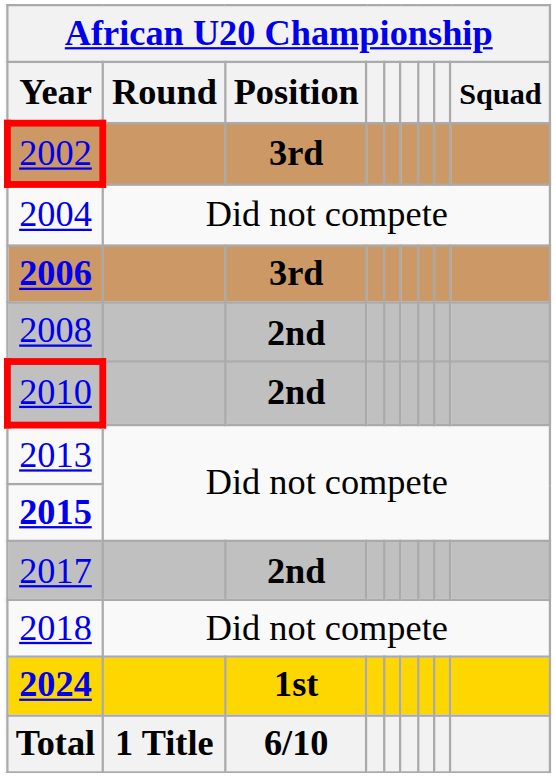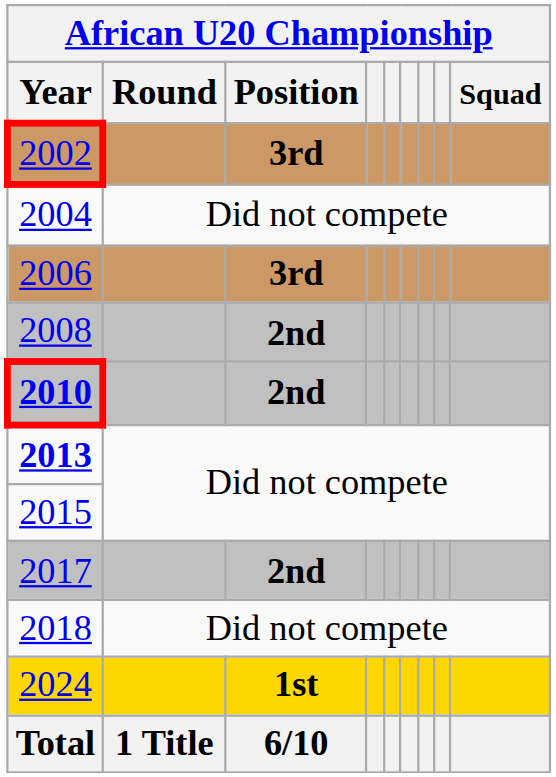(55, 272) bold -> (55, 272) normal
(55, 392) normal -> (55, 392) bold
(55, 454) normal -> (55, 454) bold
(55, 512) bold -> (55, 512) normal
(55, 685) bold -> (55, 685) normal
